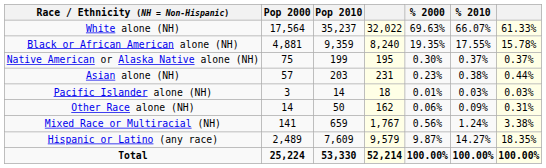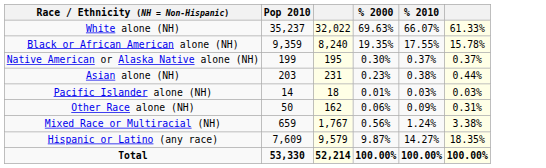- column: (287, 12)
